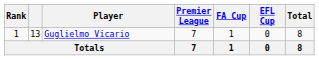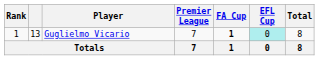(231, 34) normal -> (231, 34) bold
(267, 34) no background -> (267, 34) paleturquoise background
